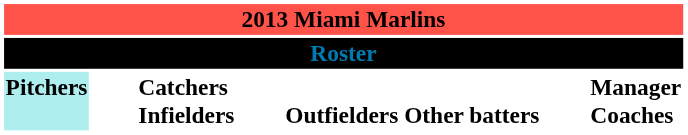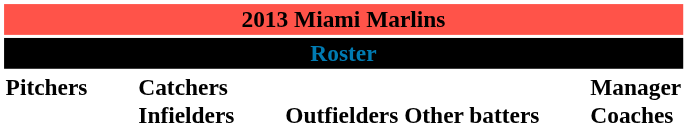(47, 86) paleturquoise background -> (47, 86) no background
